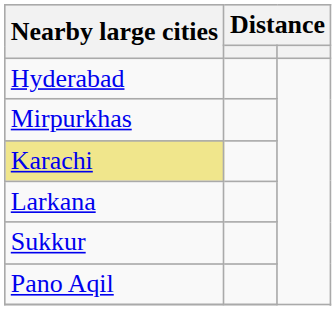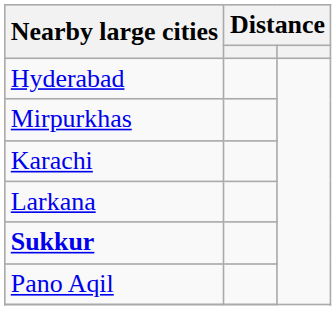(52, 160) khaki background -> (52, 160) no background
(48, 242) normal -> (53, 242) bold
